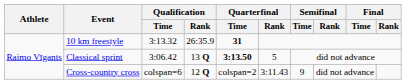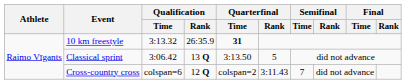(237, 57) bold -> (237, 57) normal
(302, 72) 9 -> (302, 72) 7
